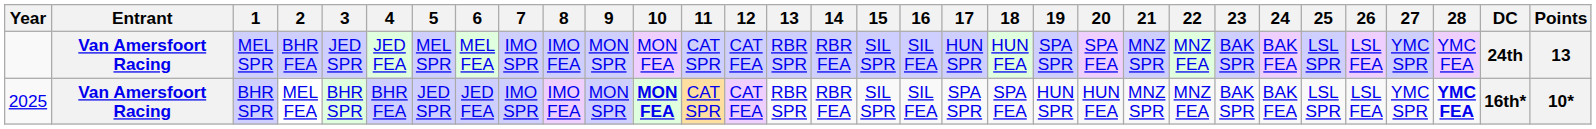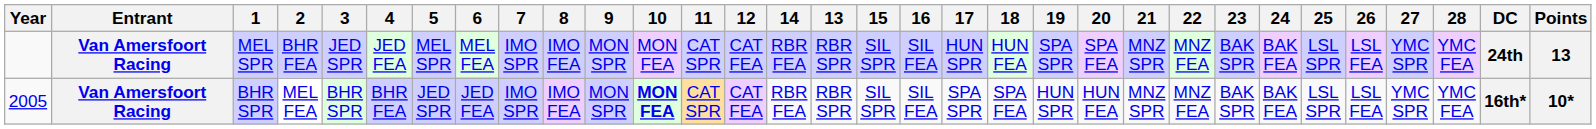columns swapped: (789, 18) <-> (834, 18)
(28, 101) 2025 -> (28, 101) 2005
(1457, 101) bold -> (1457, 101) normal
